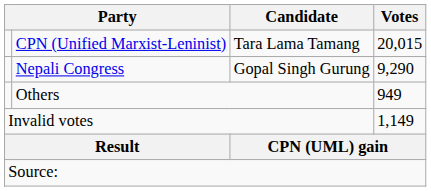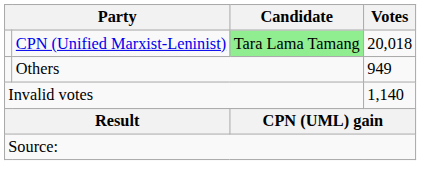(297, 43) no background -> (297, 43) lightgreen background
(400, 43) 20,015 -> (390, 43) 20,018
- row: (70, 69)
(396, 120) 1,149 -> (386, 95) 1,140
